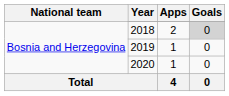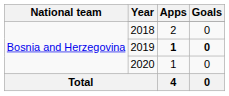(207, 30) lightgrey background -> (207, 30) no background
(173, 47) normal -> (173, 47) bold
(207, 47) normal -> (207, 47) bold
